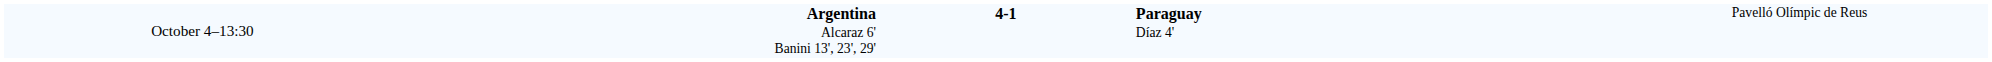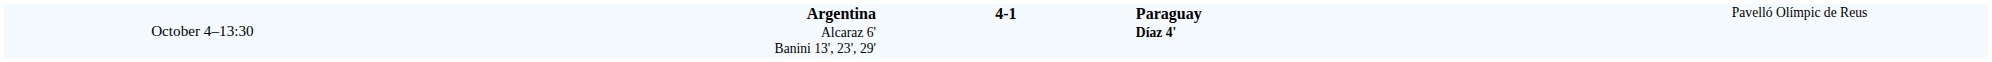(1155, 32) normal -> (1156, 32) bold
